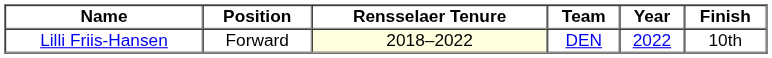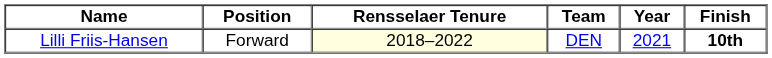(652, 40) 2022 -> (652, 40) 2021
(725, 40) normal -> (725, 40) bold
